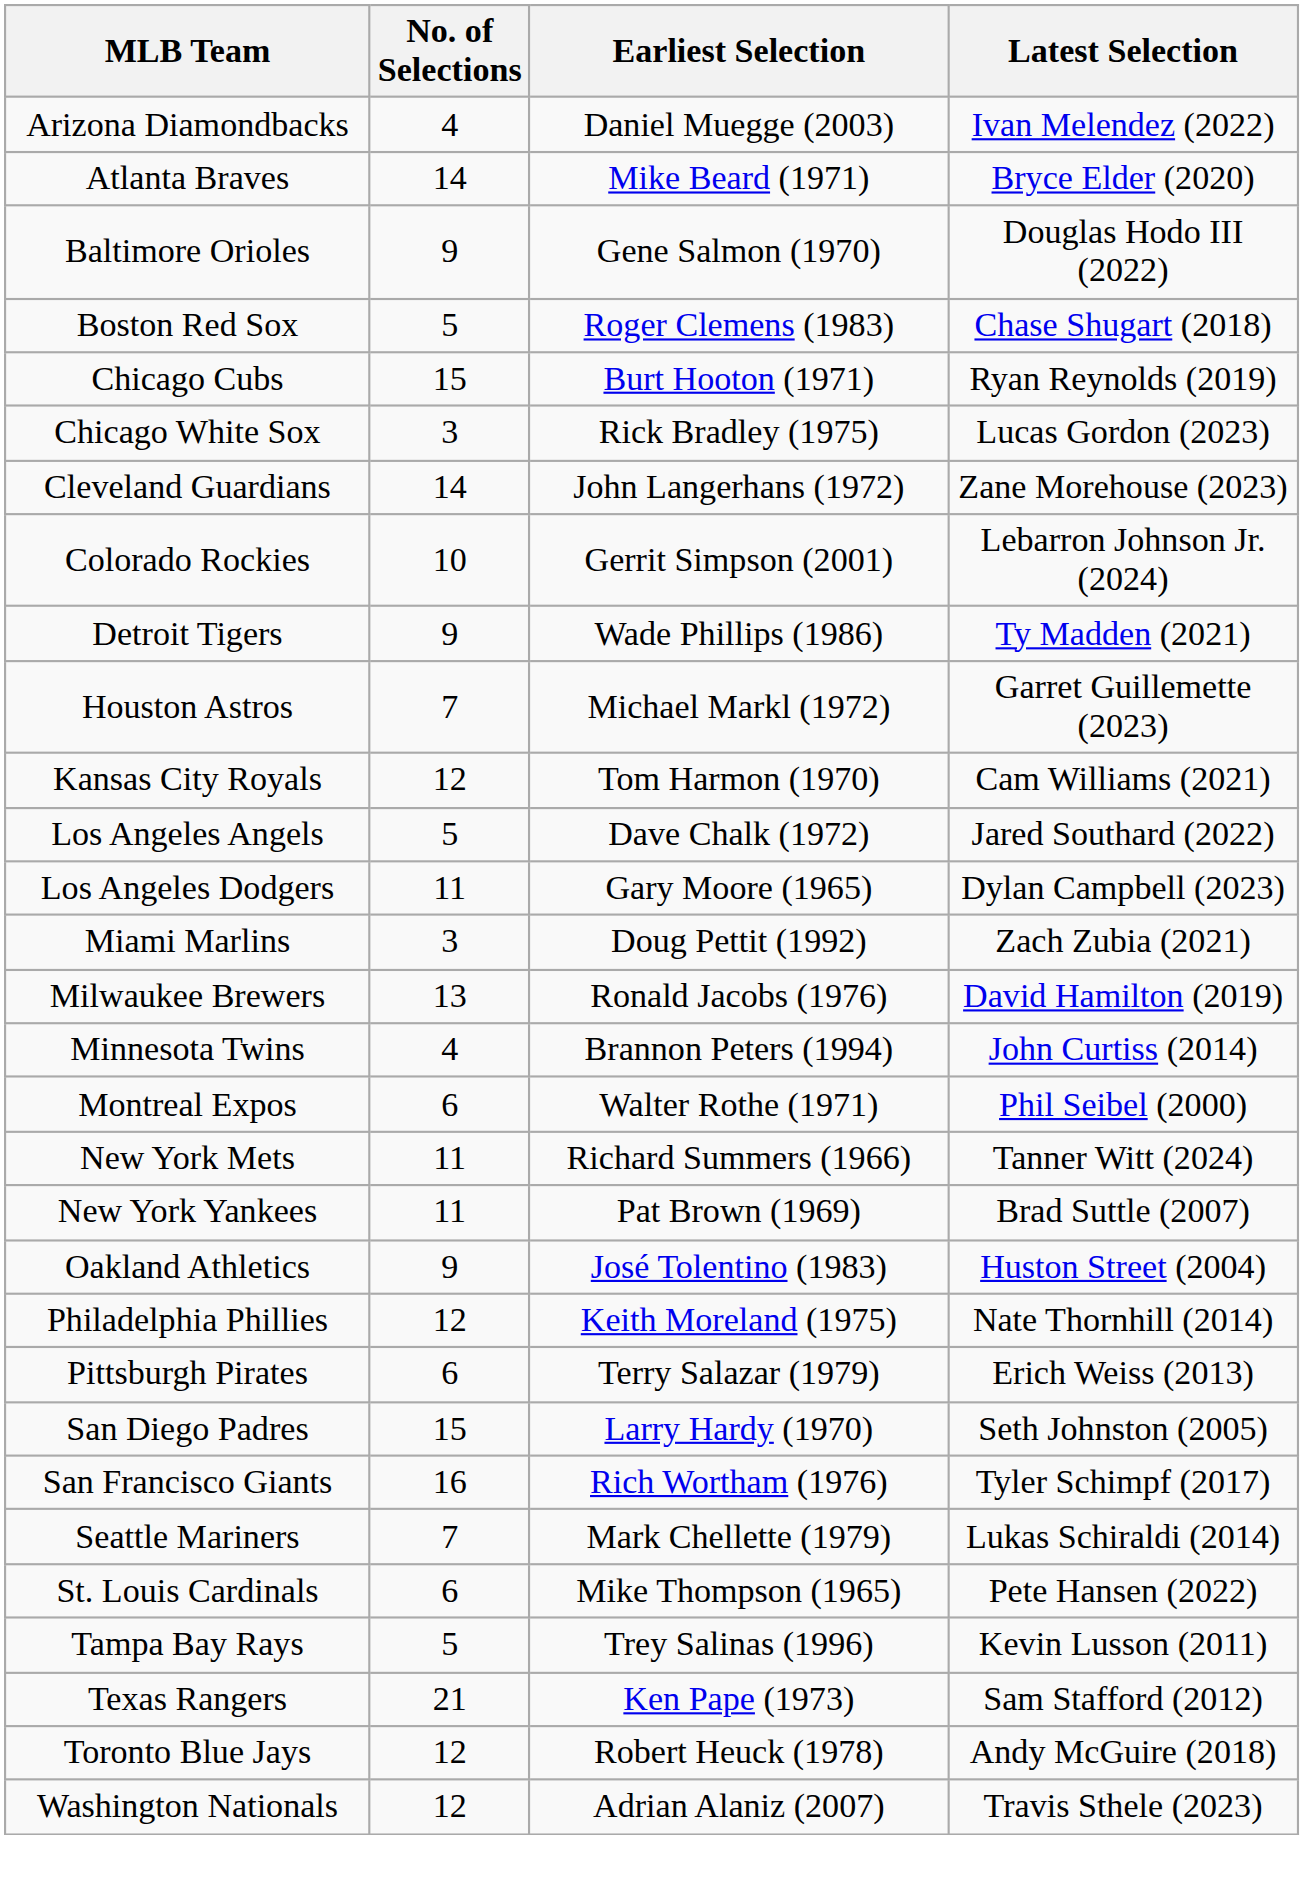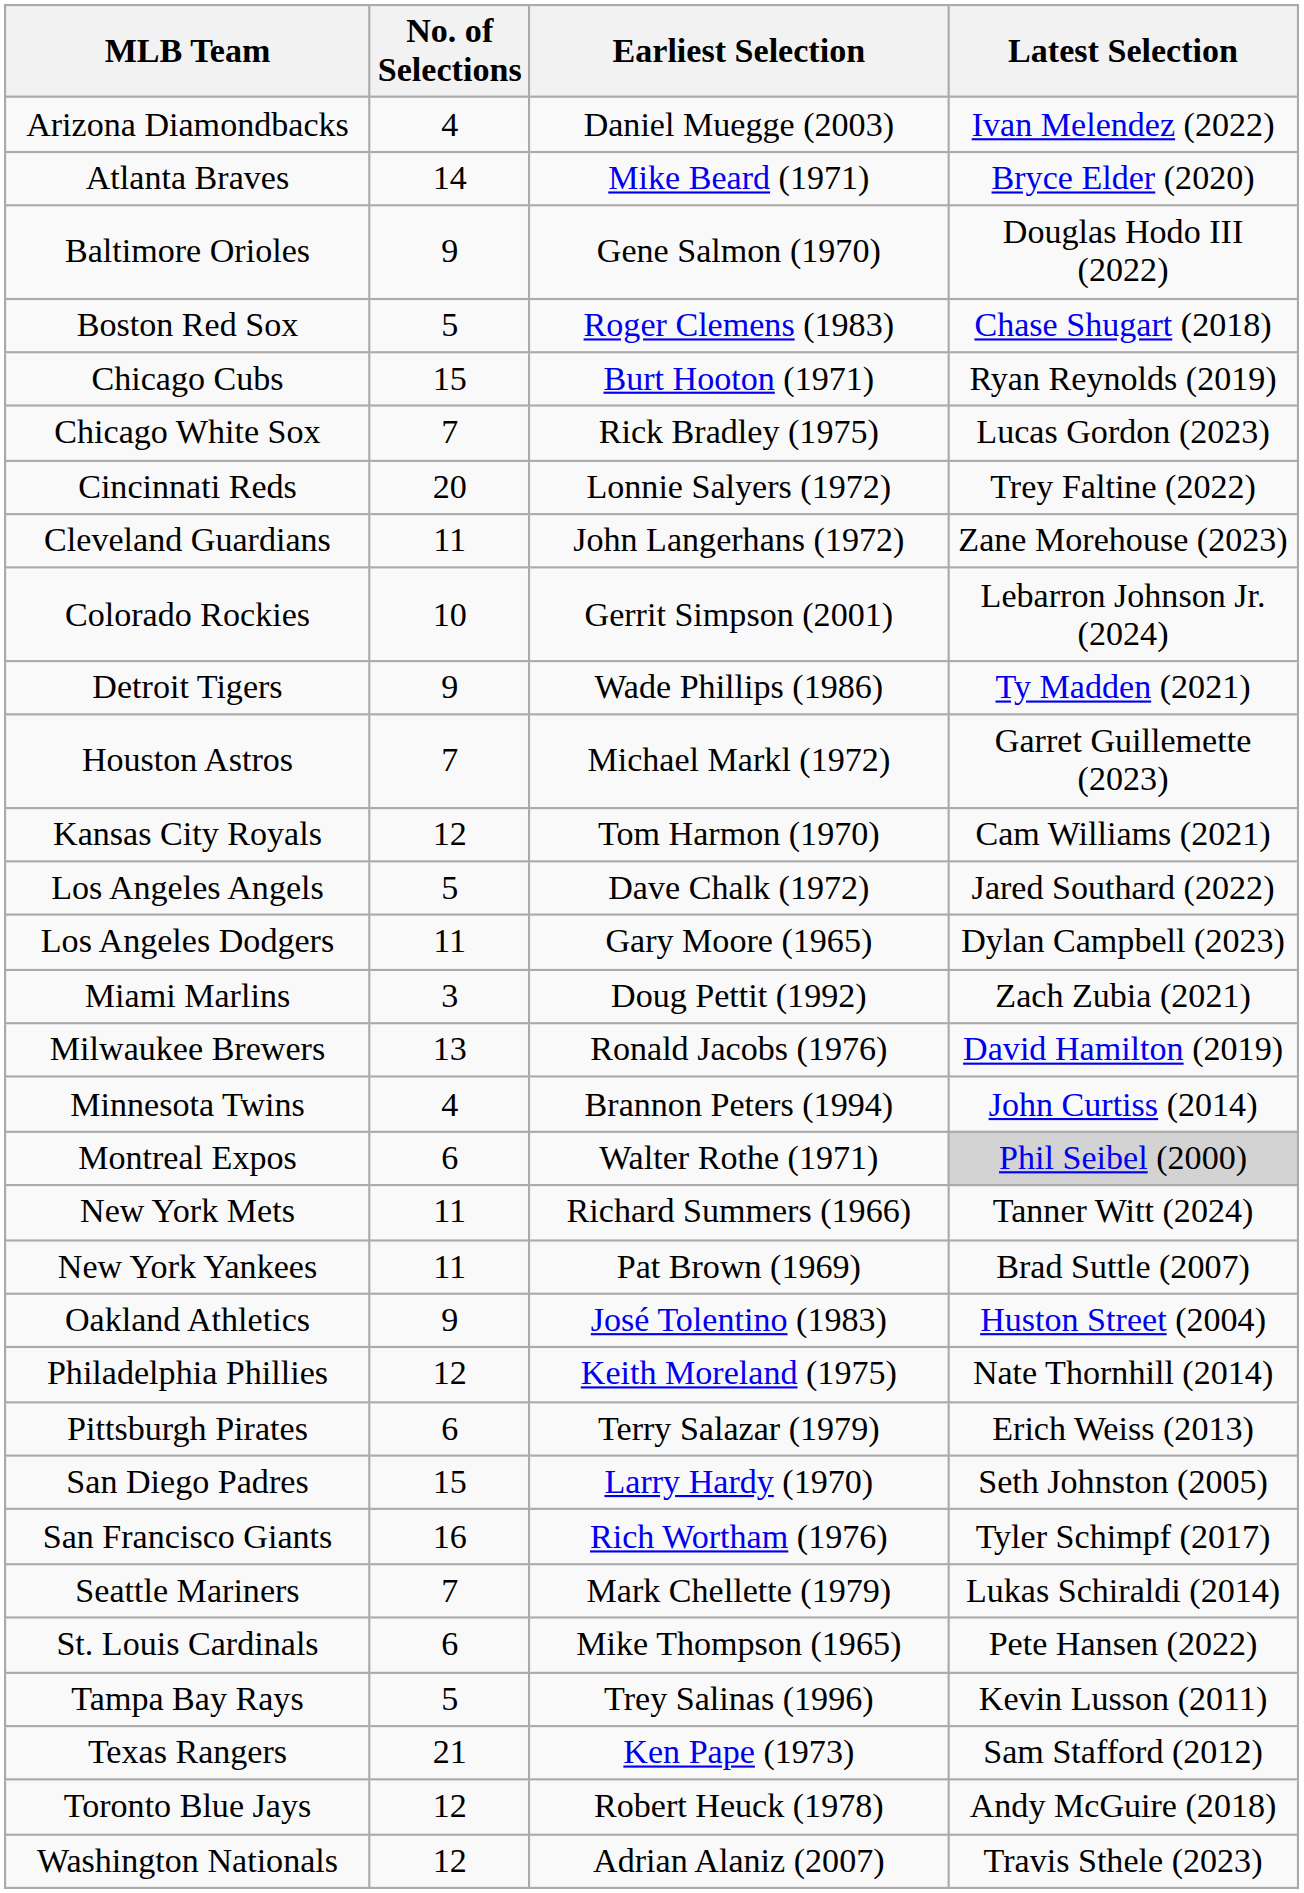(450, 432) 3 -> (450, 432) 7
+ row: (187, 486)
(450, 486) 14 -> (450, 540) 11
(1123, 1103) no background -> (1123, 1157) lightgrey background
